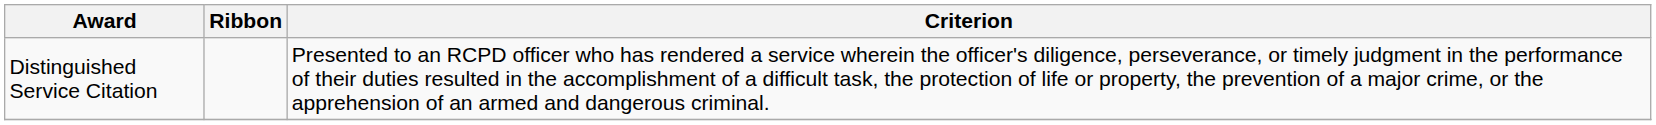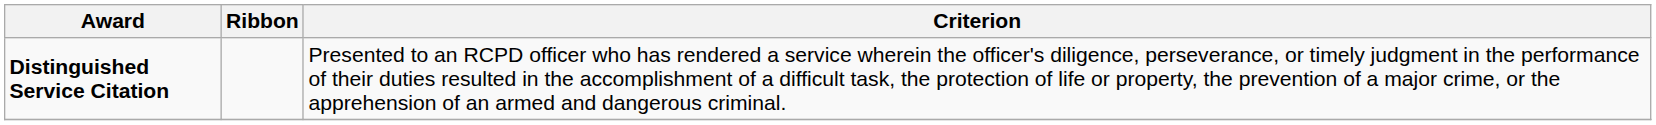(83, 78) normal -> (89, 78) bold
